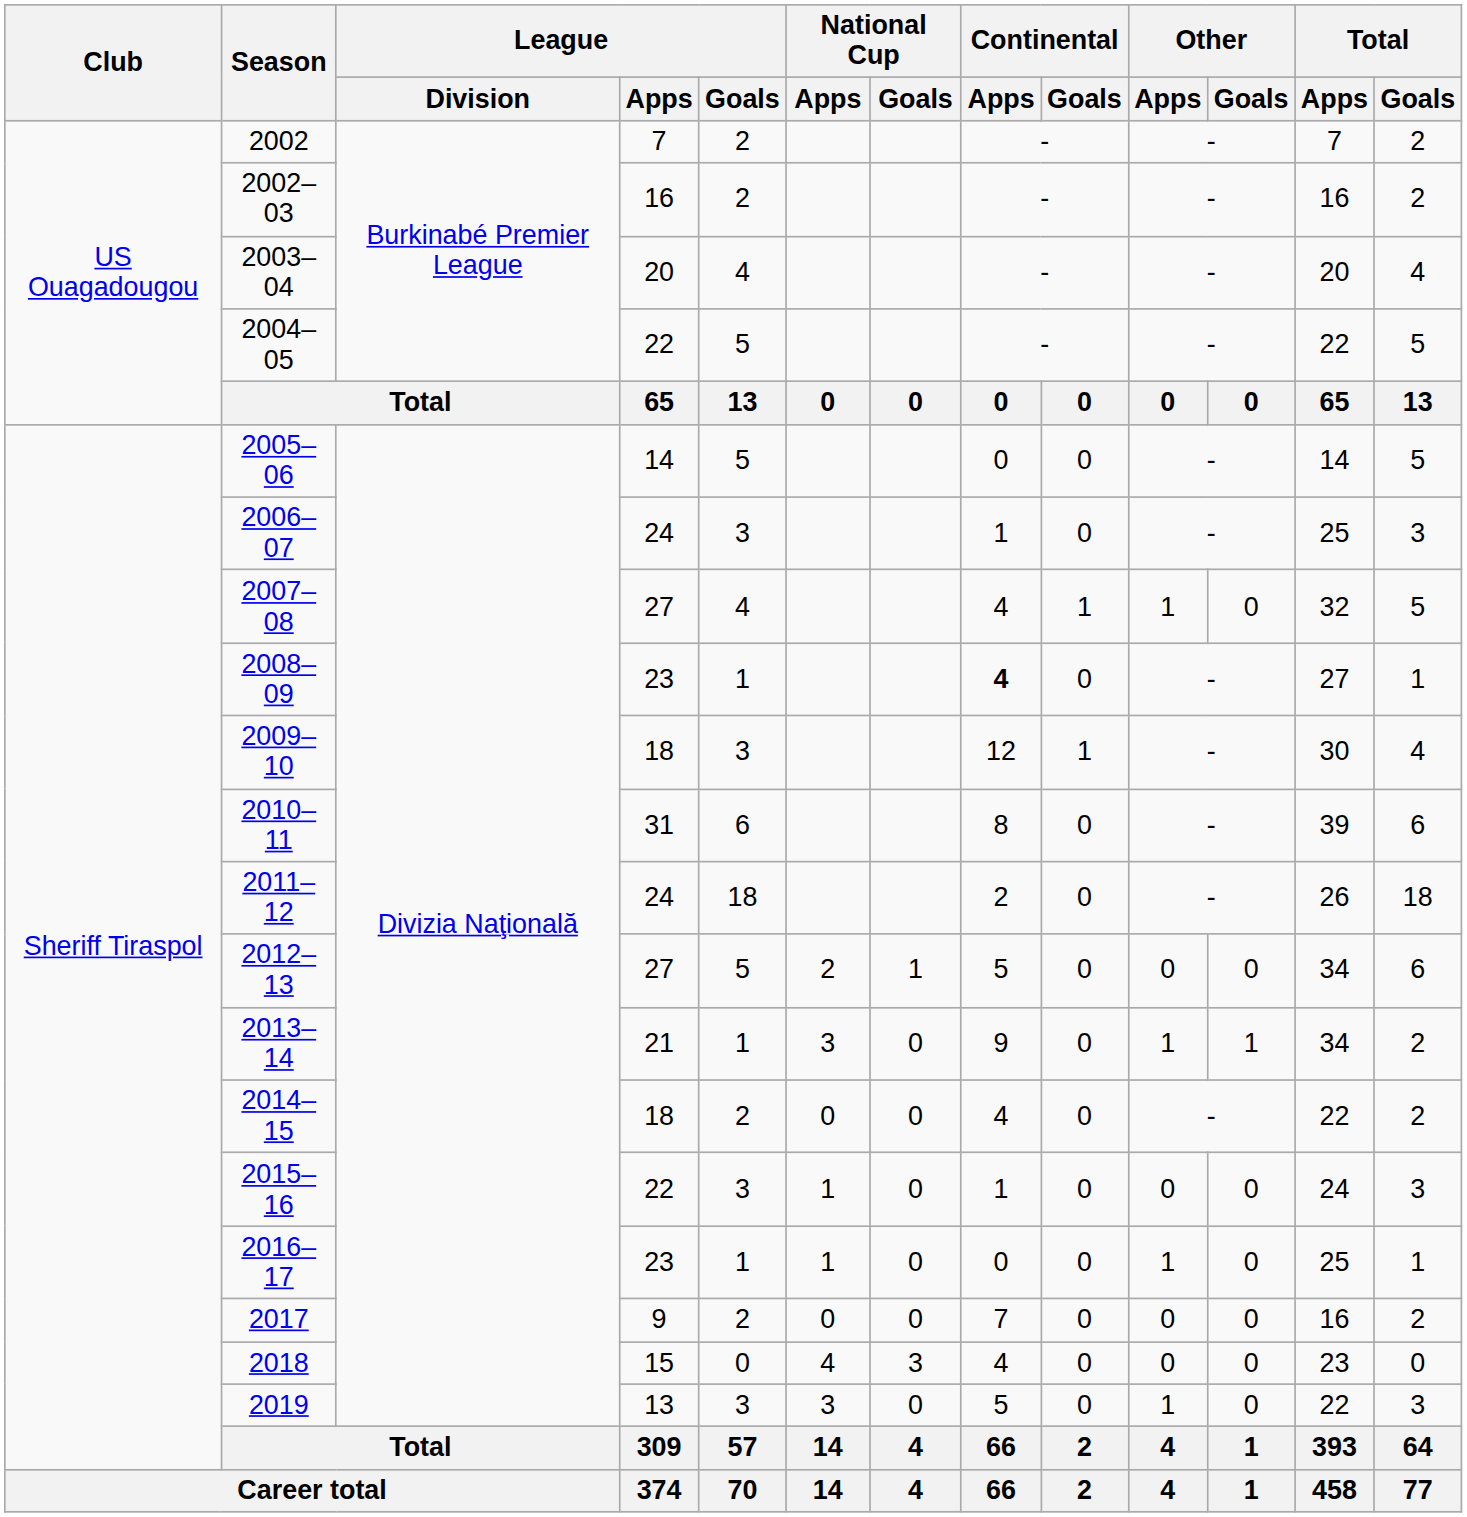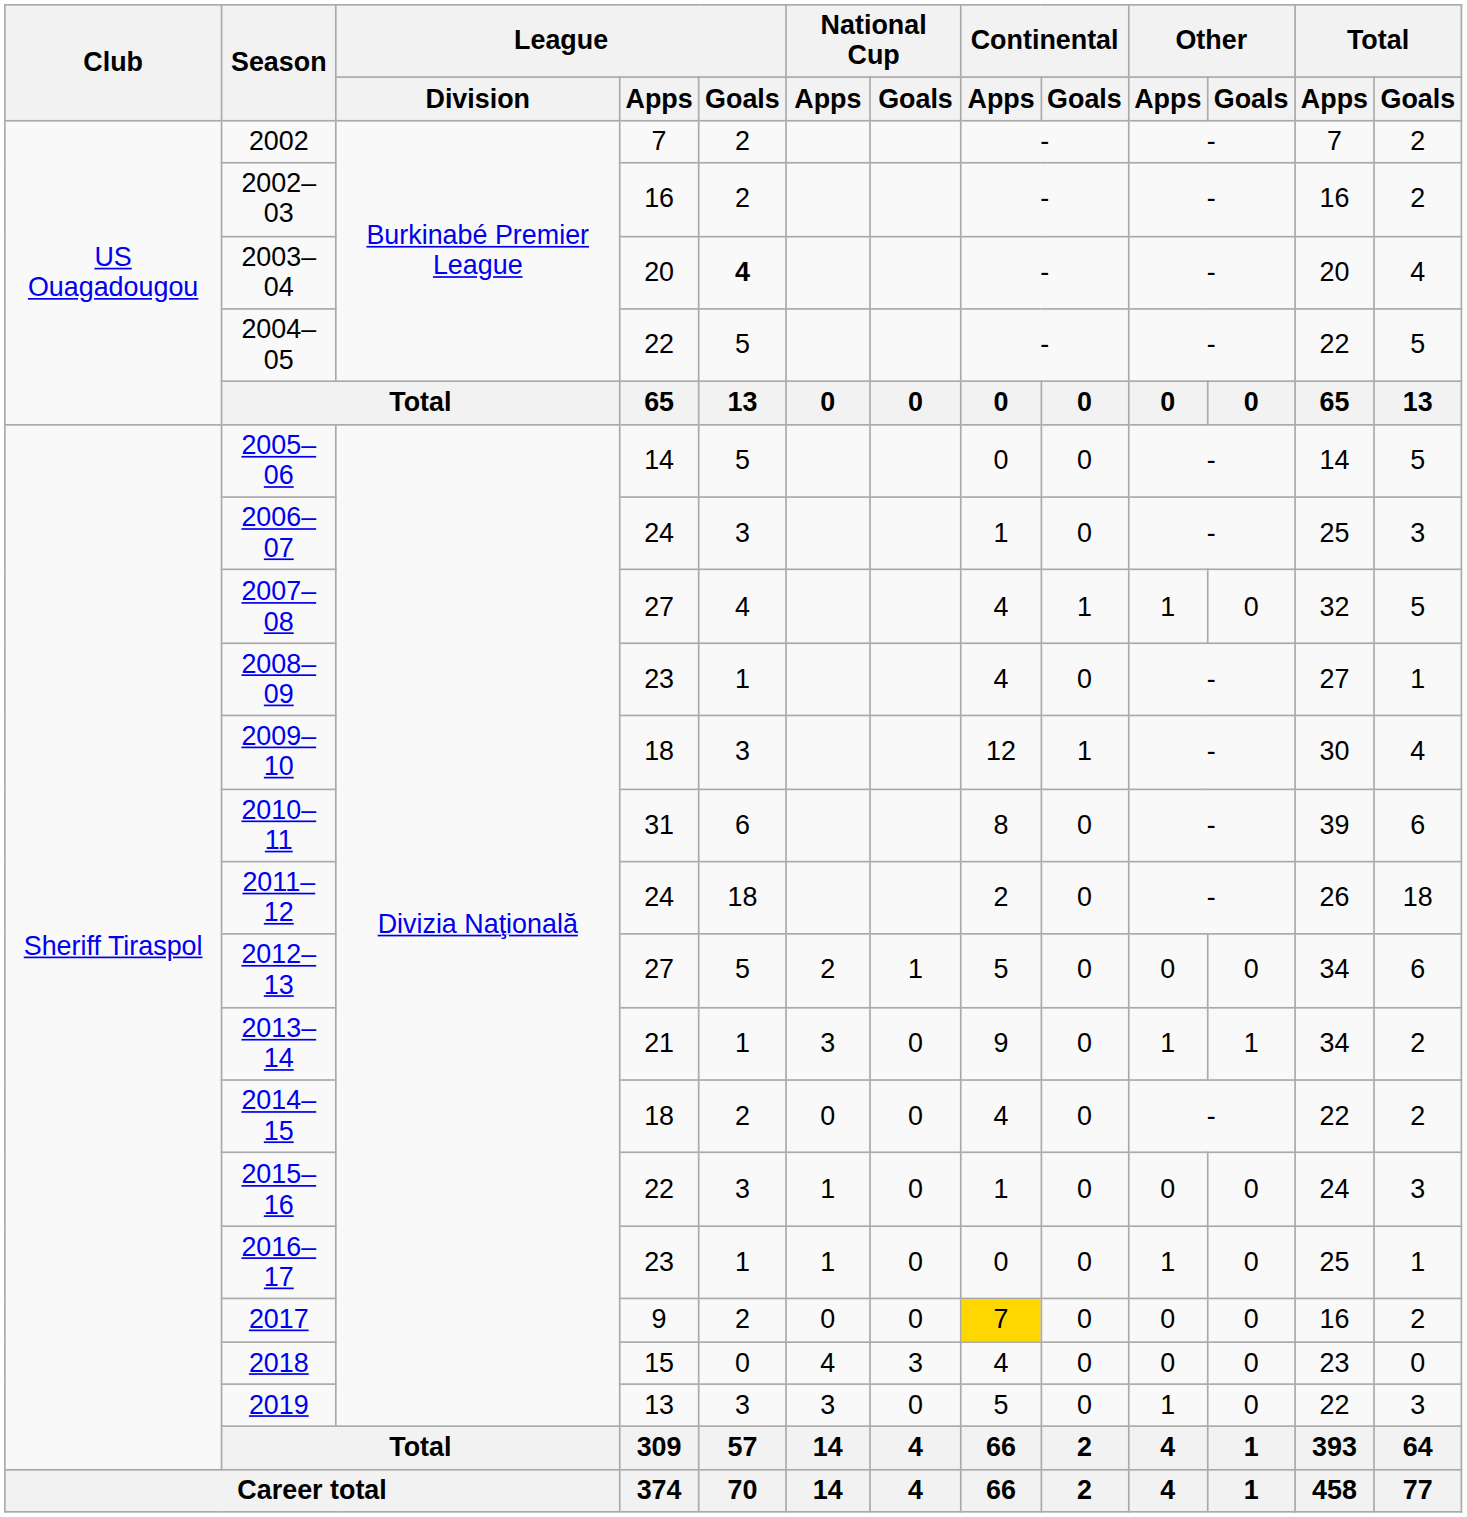(742, 271) normal -> (742, 271) bold
(1001, 678) bold -> (1001, 678) normal
(1001, 1319) no background -> (1001, 1319) gold background
